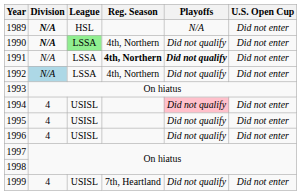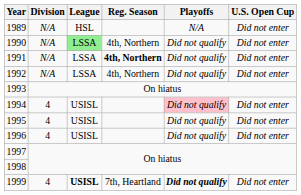(48, 27) bold -> (48, 27) normal
(48, 43) bold -> (48, 43) normal
(196, 58) bold -> (196, 58) normal
(48, 74) lightblue background -> (48, 74) no background
(84, 182) normal -> (84, 182) bold
(196, 182) normal -> (196, 182) bold
